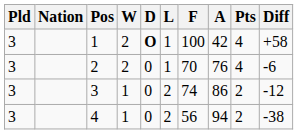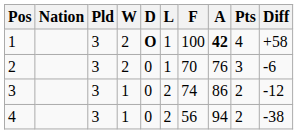columns swapped: (102, 16) <-> (19, 16)
(220, 41) normal -> (220, 41) bold
(239, 66) 4 -> (239, 66) 3
